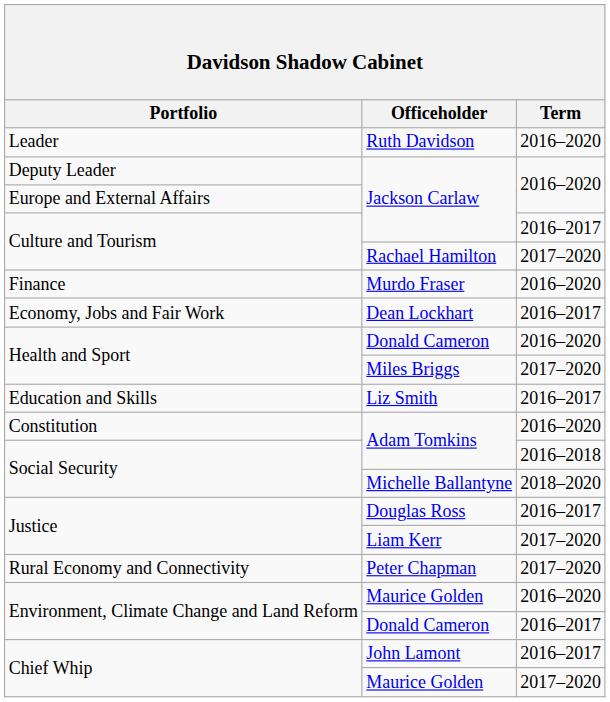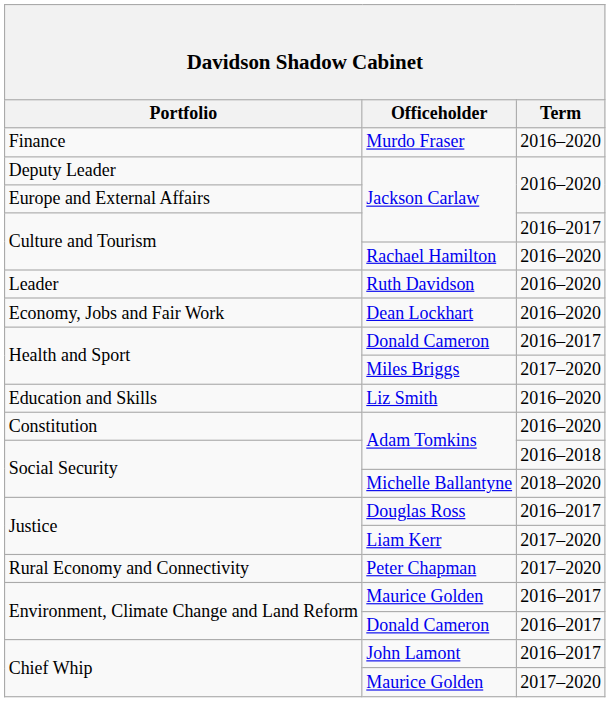rows swapped: (34, 142) <-> (37, 284)
(561, 255) 2017–2020 -> (561, 255) 2016–2020
(561, 312) 2016–2017 -> (561, 312) 2016–2020
(561, 341) 2016–2020 -> (561, 341) 2016–2017
(561, 397) 2016–2017 -> (561, 397) 2016–2020
(561, 596) 2016–2020 -> (561, 596) 2016–2017
